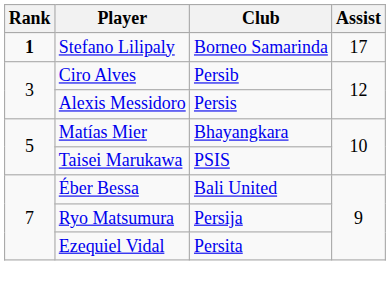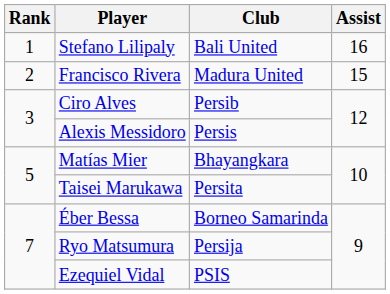(30, 47) bold -> (30, 47) normal
(261, 47) Borneo Samarinda -> (236, 47) Bali United
(359, 47) 17 -> (359, 47) 16
+ row: (120, 75)
(212, 160) PSIS -> (218, 189) Persita
(236, 189) Bali United -> (261, 217) Borneo Samarinda
(218, 246) Persita -> (212, 274) PSIS
